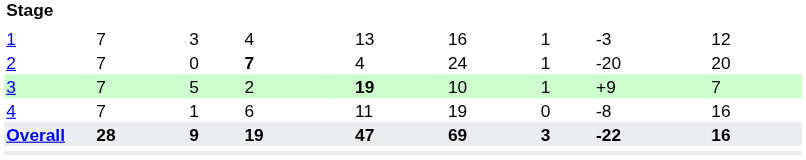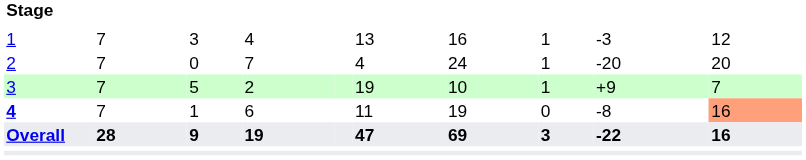(249, 62) bold -> (249, 62) normal
(365, 86) bold -> (365, 86) normal
(11, 110) normal -> (11, 110) bold
(721, 110) no background -> (721, 110) lightsalmon background
